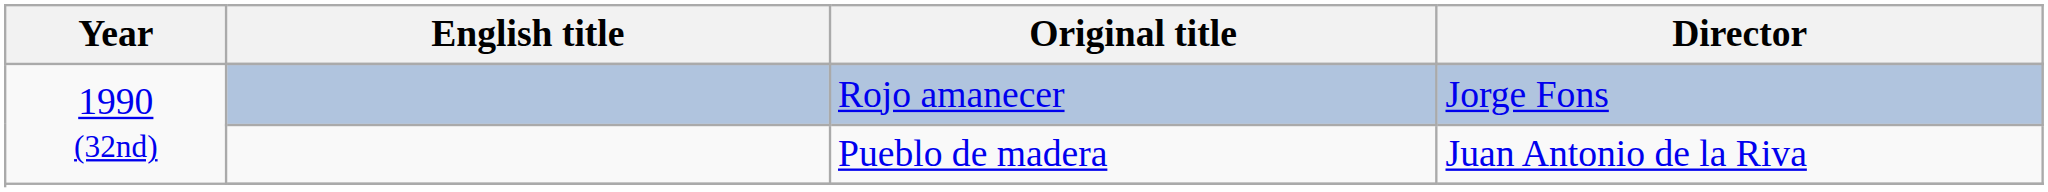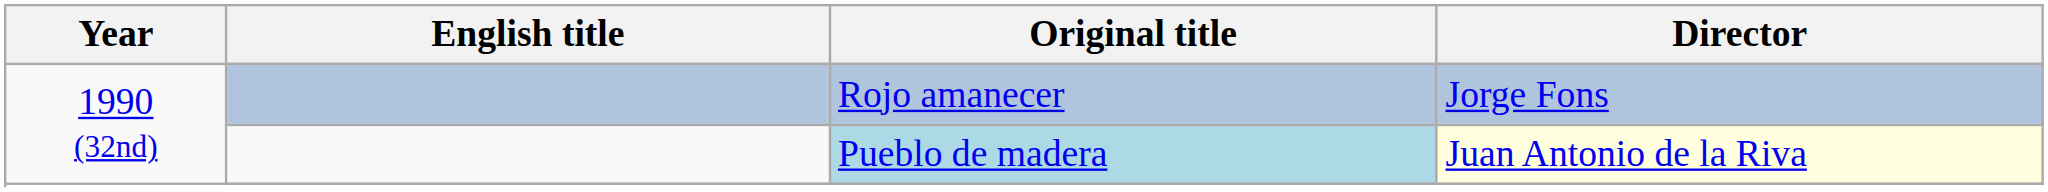(973, 153) no background -> (973, 153) lightblue background
(1626, 153) no background -> (1626, 153) lightyellow background
